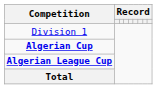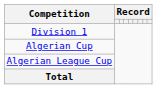(59, 46) bold -> (59, 46) normal
(59, 61) bold -> (59, 61) normal
